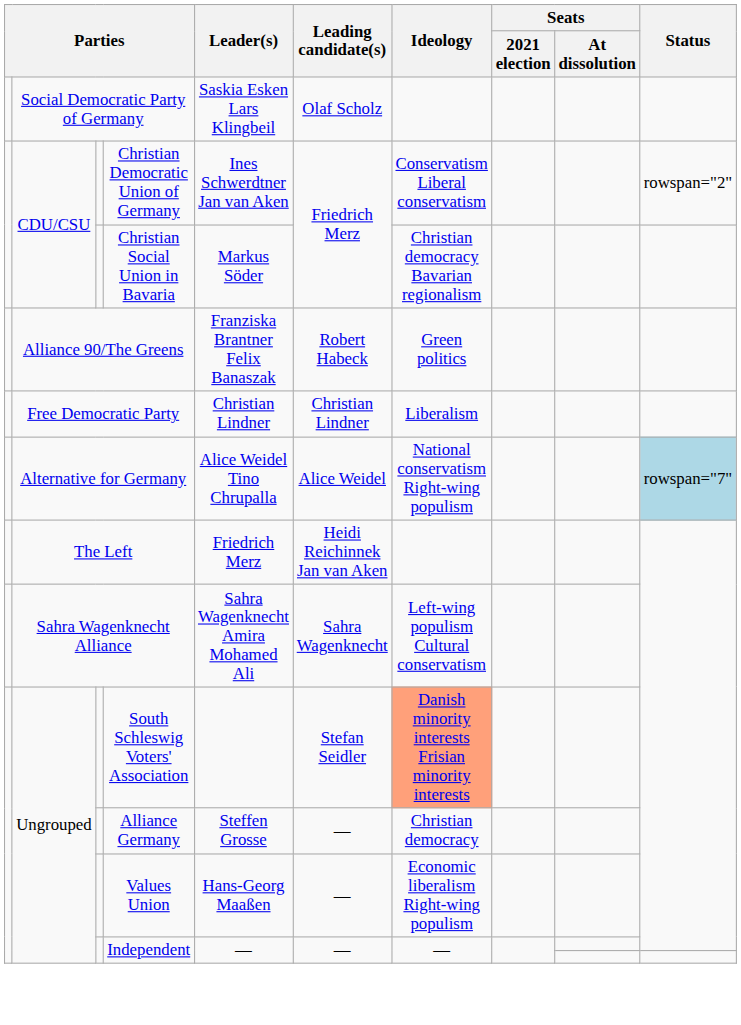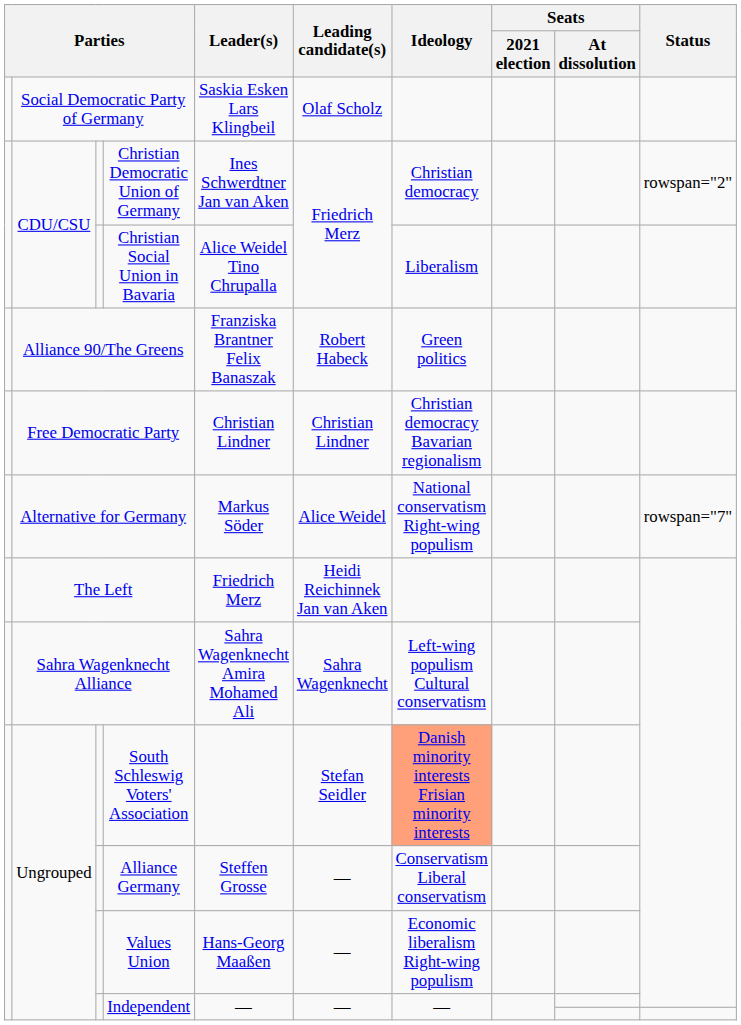(442, 182) Conservatism Liberal conservatism -> (442, 182) Christian democracy
(243, 266) Markus Söder -> (243, 266) Alice Weidel Tino Chrupalla
(442, 266) Christian democracy Bavarian regionalism -> (442, 266) Liberalism
(442, 413) Liberalism -> (442, 432) Christian democracy Bavarian regionalism
(243, 478) Alice Weidel Tino Chrupalla -> (243, 516) Markus Söder
(688, 478) lightblue background -> (688, 516) no background
(442, 830) Christian democracy -> (442, 877) Conservatism Liberal conservatism
